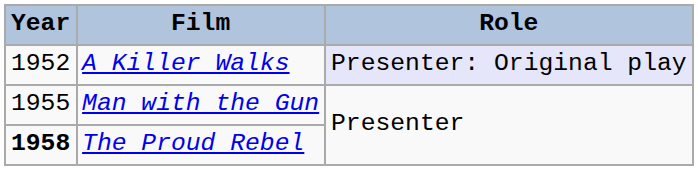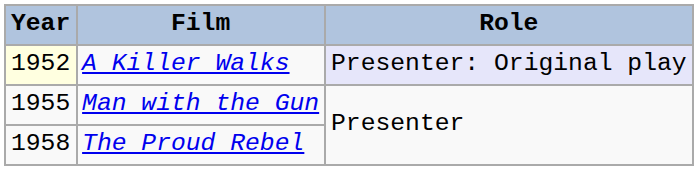(41, 65) no background -> (41, 65) lightyellow background
(41, 145) bold -> (41, 145) normal
